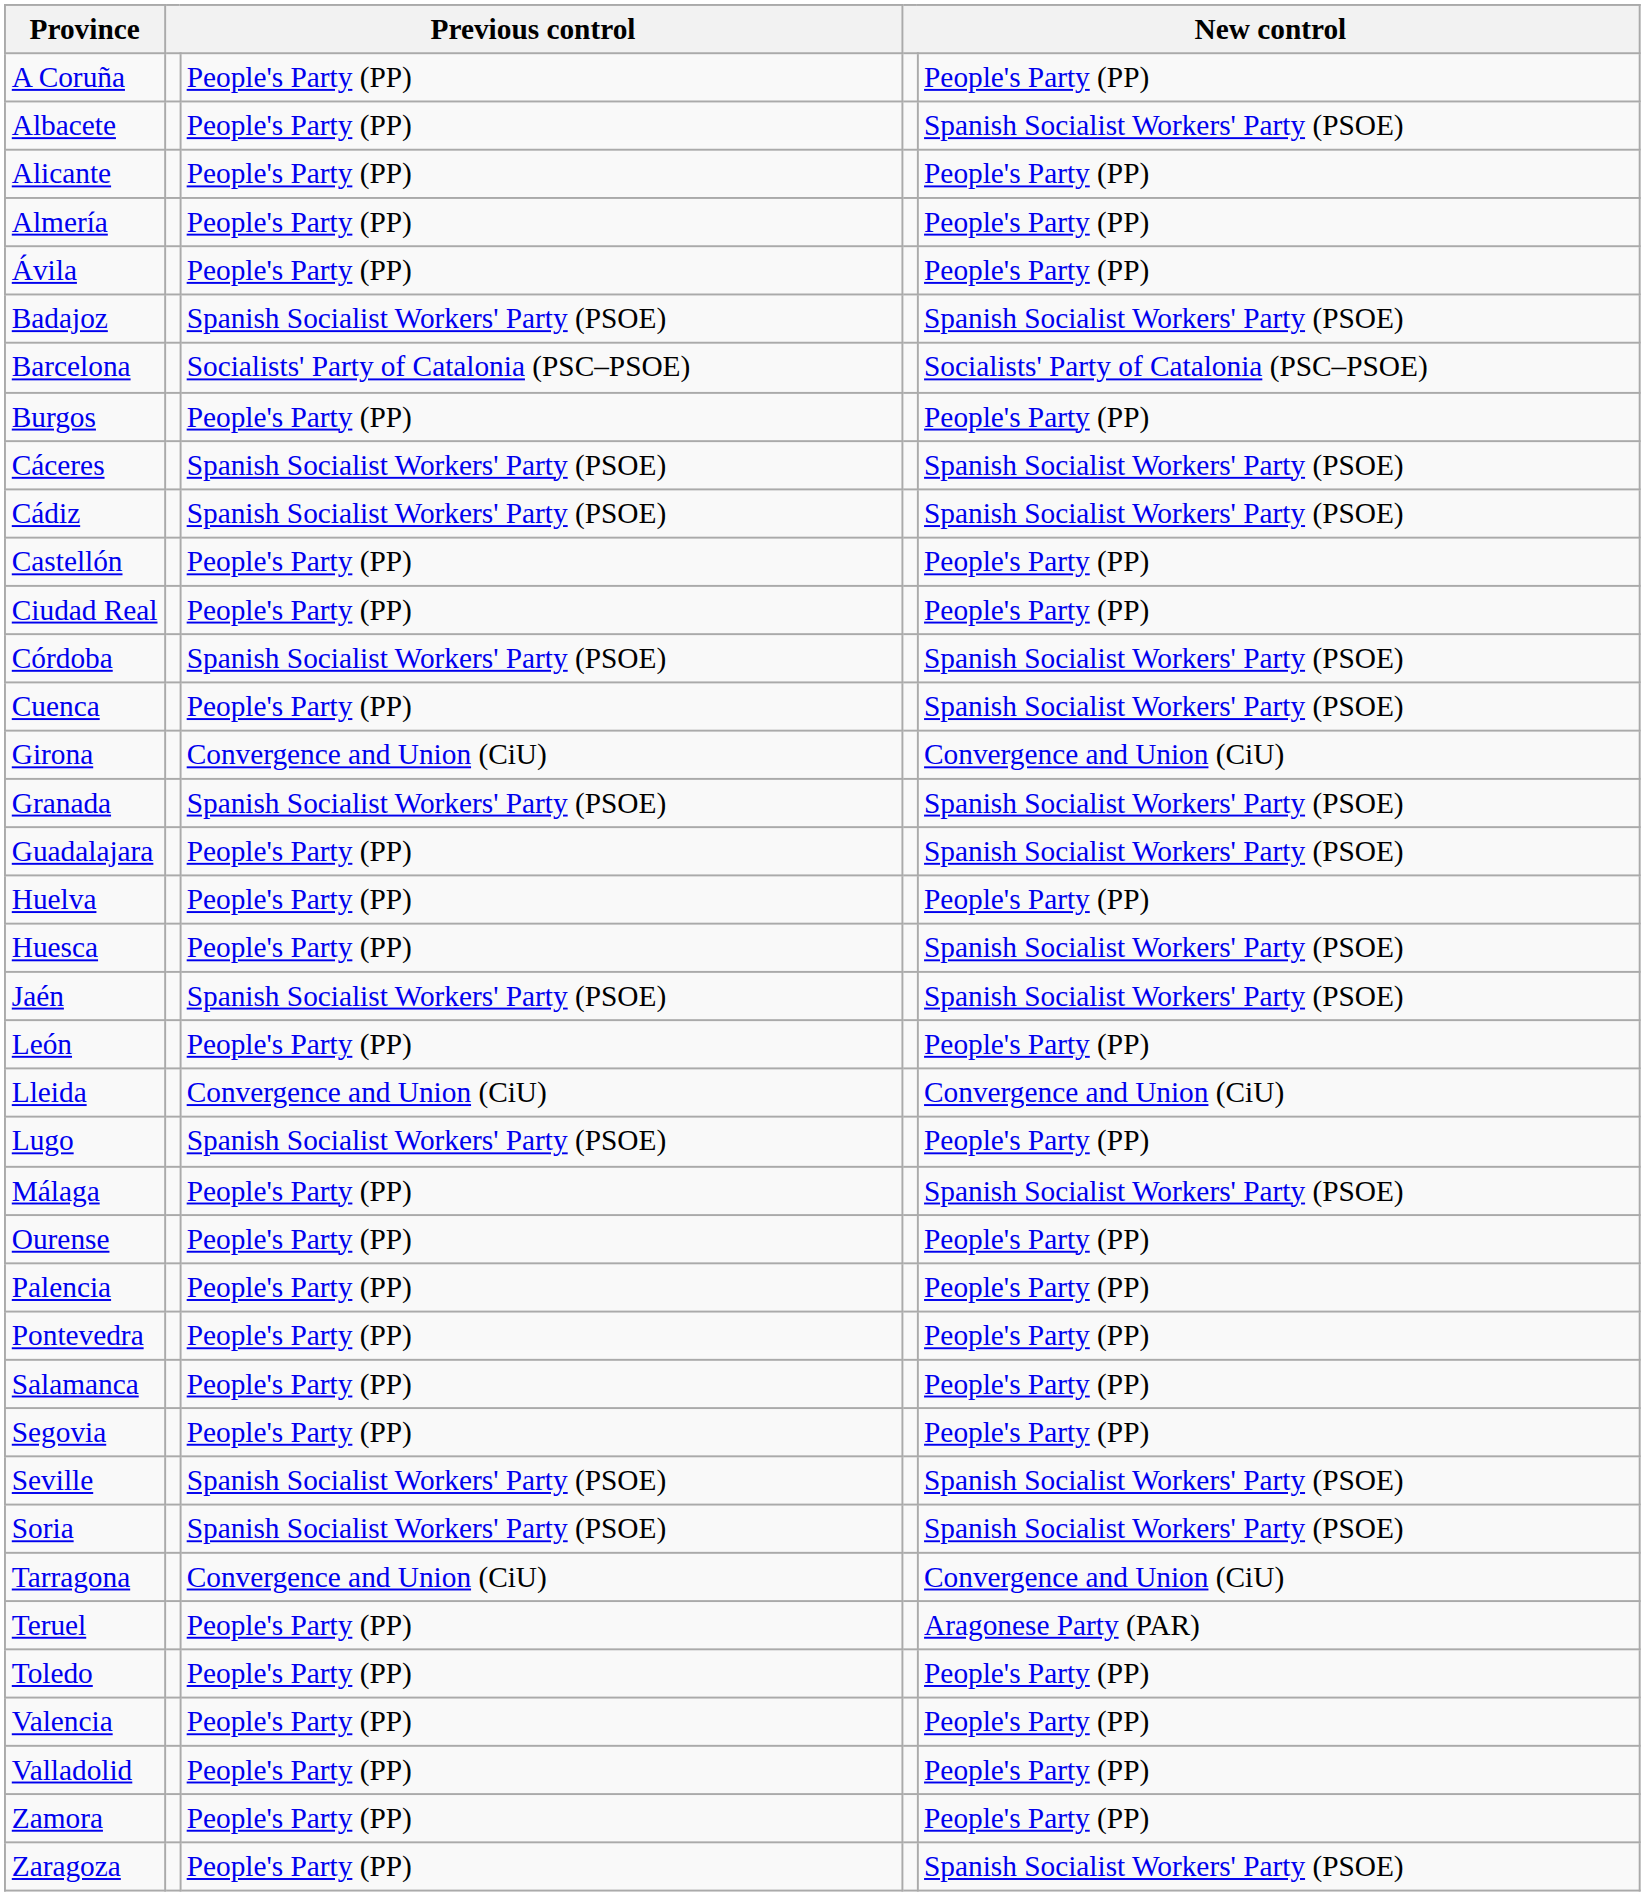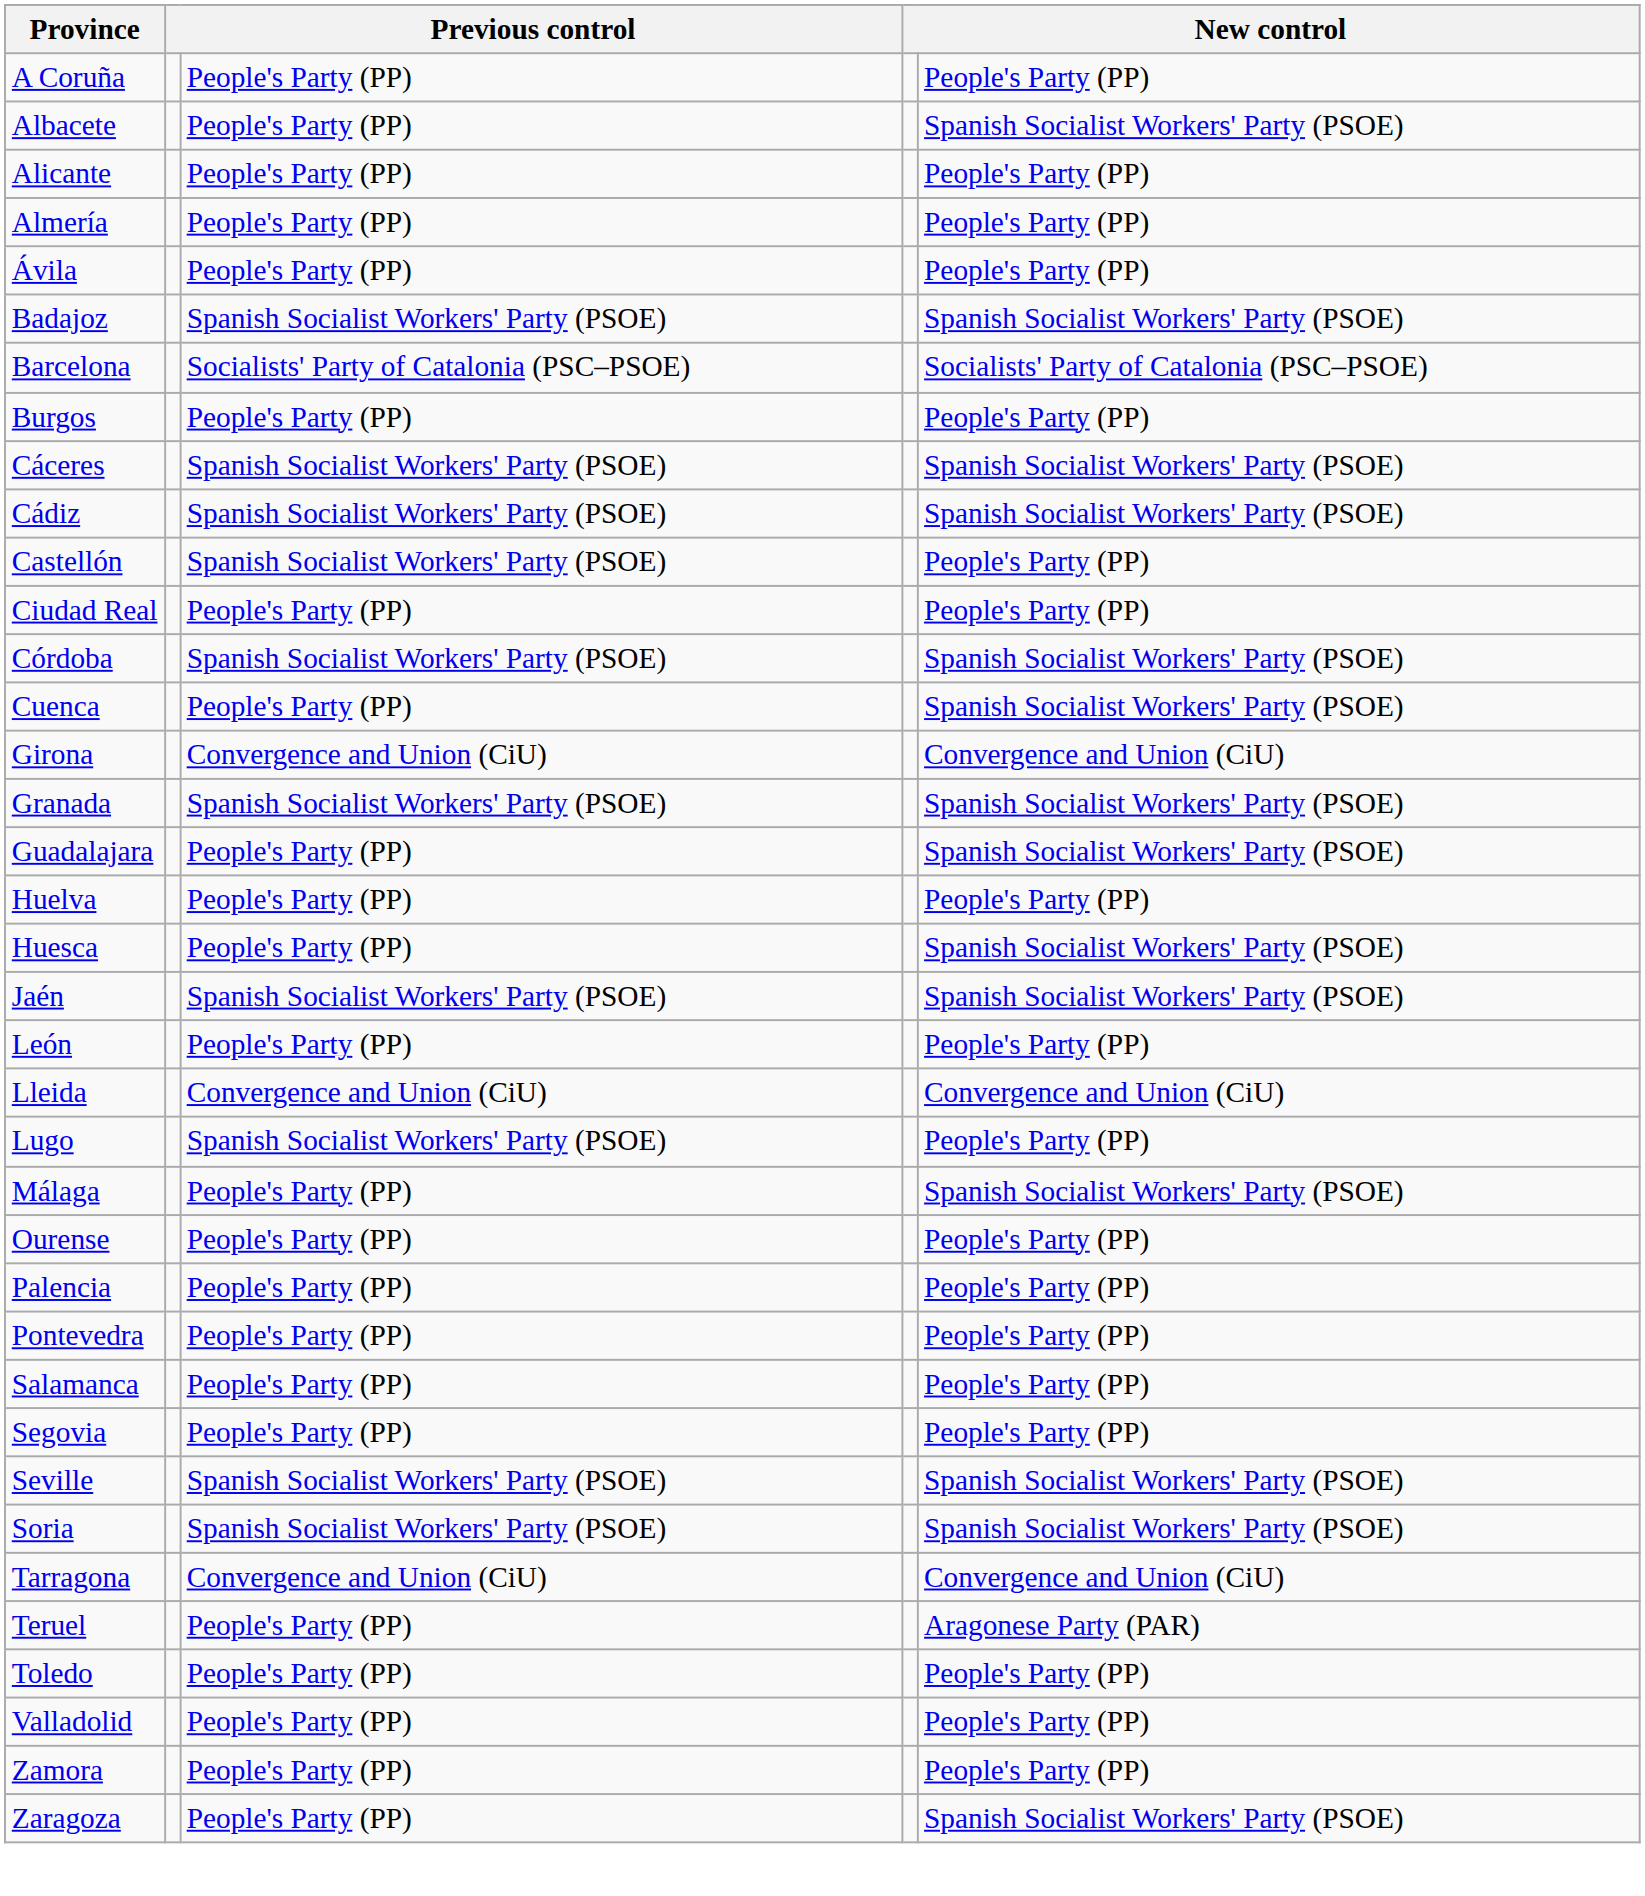(299, 560) People's Party (PP) -> (426, 560) Spanish Socialist Workers' Party (PSOE)
- row: (62, 1721)
